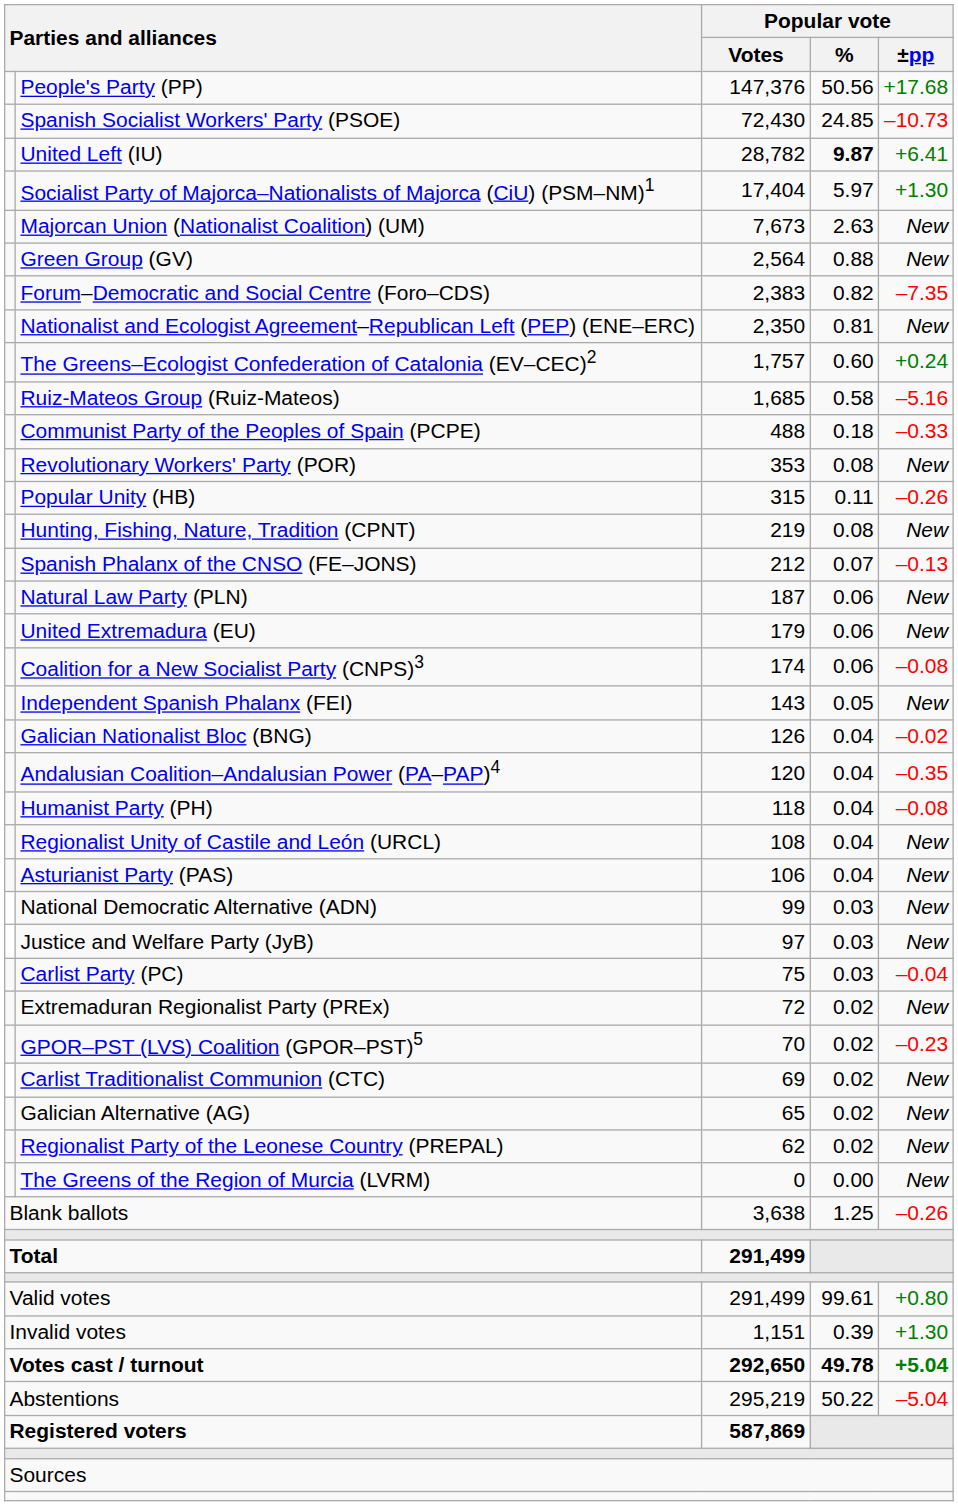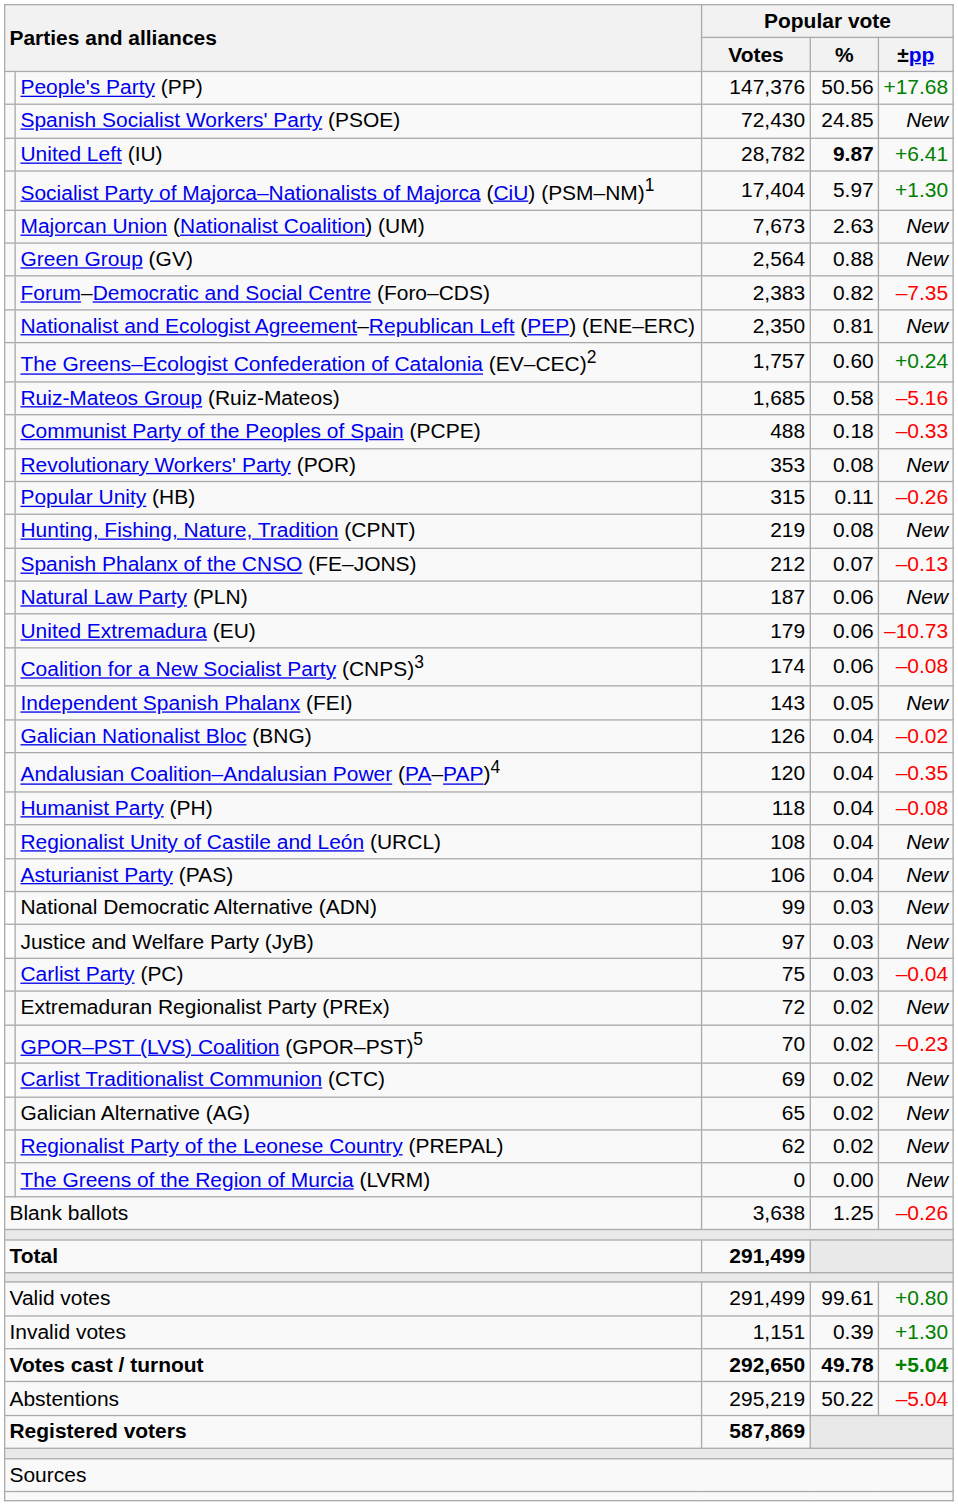(916, 120) –10.73 -> (927, 120) New
(927, 630) New -> (916, 630) –10.73
